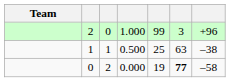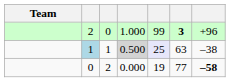(181, 31) normal -> (181, 31) bold
(90, 49) no background -> (90, 49) lightblue background
(132, 49) no background -> (132, 49) lightgrey background
(159, 49) no background -> (159, 49) lavender background
(181, 67) bold -> (181, 67) normal
(209, 67) normal -> (209, 67) bold
